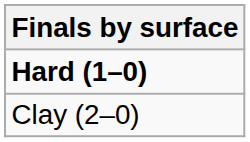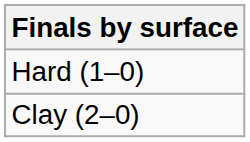(79, 71) bold -> (78, 71) normal
